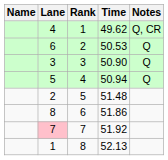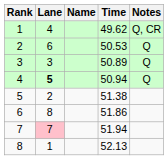columns swapped: (83, 12) <-> (21, 12)
(114, 63) 50.90 -> (114, 63) 50.89
(53, 79) normal -> (50, 79) bold
(114, 96) 51.48 -> (114, 96) 51.38
(114, 130) 51.92 -> (114, 130) 51.94
